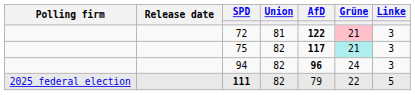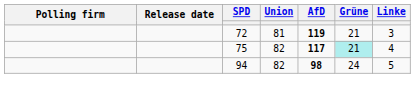(316, 33) 122 -> (316, 33) 119
(354, 33) pink background -> (354, 33) no background
(391, 49) 3 -> (391, 49) 4
(316, 65) 96 -> (316, 65) 98
(391, 65) 3 -> (391, 65) 5
- row: (242, 81)
